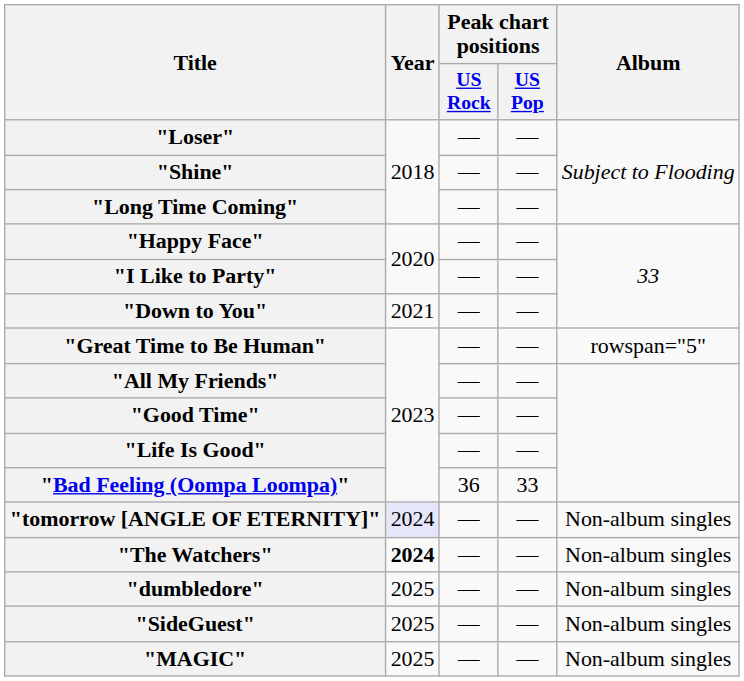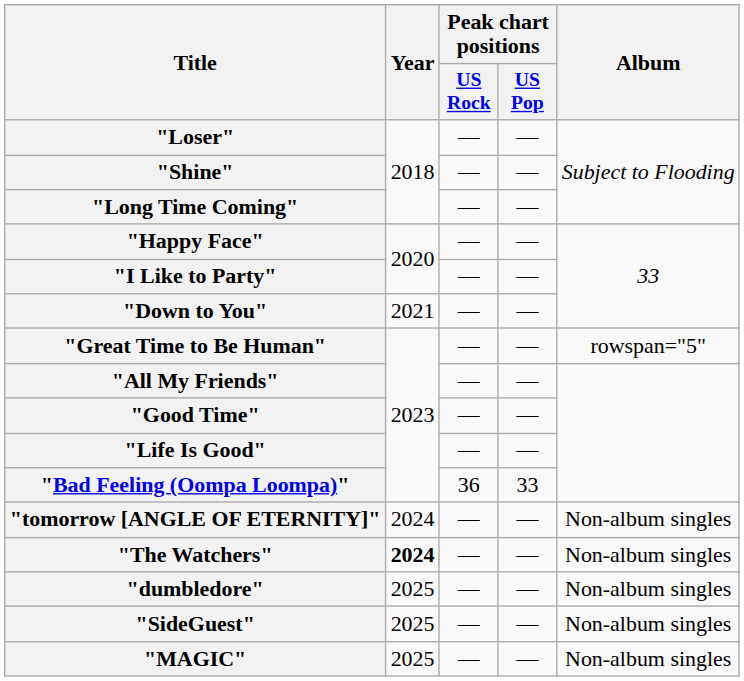(413, 519) lavender background -> (413, 519) no background
